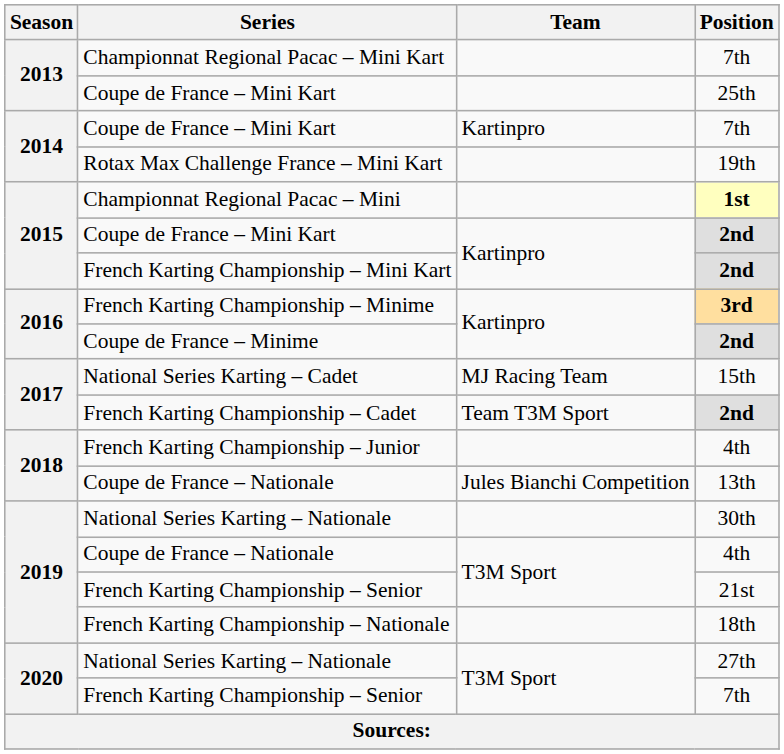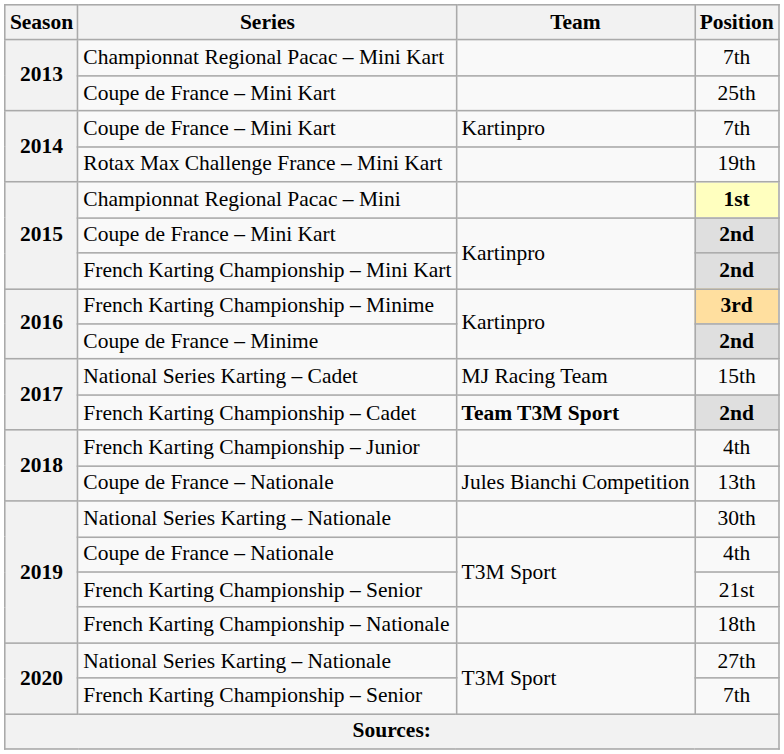(535, 411) normal -> (540, 411) bold
